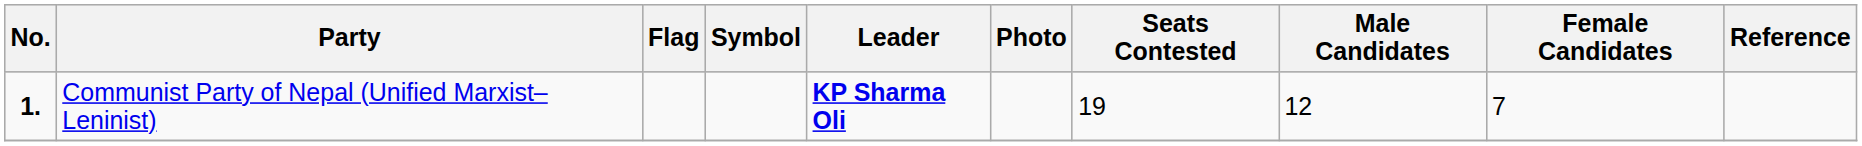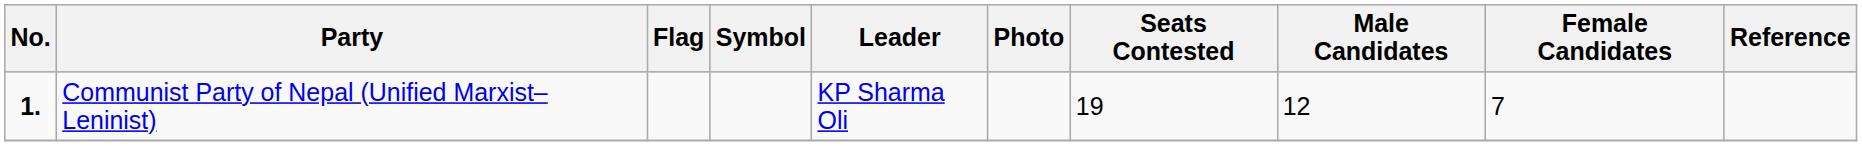(879, 105) bold -> (881, 105) normal
